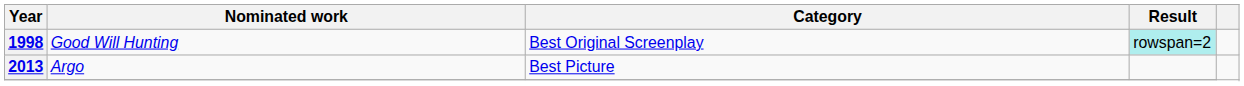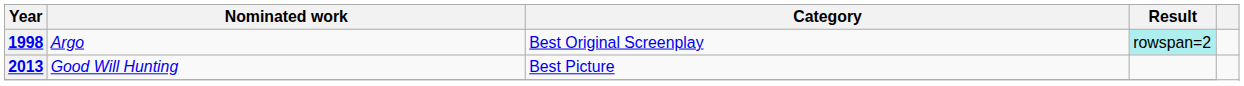(114, 42) Good Will Hunting -> (67, 42) Argo
(67, 67) Argo -> (114, 67) Good Will Hunting
